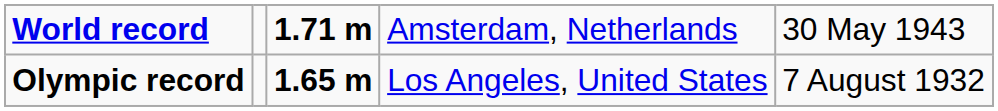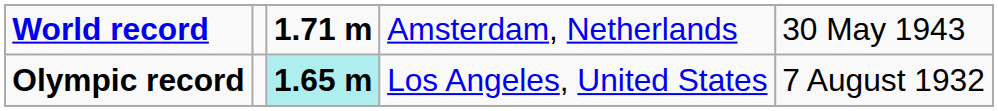(323, 79) no background -> (323, 79) paleturquoise background
